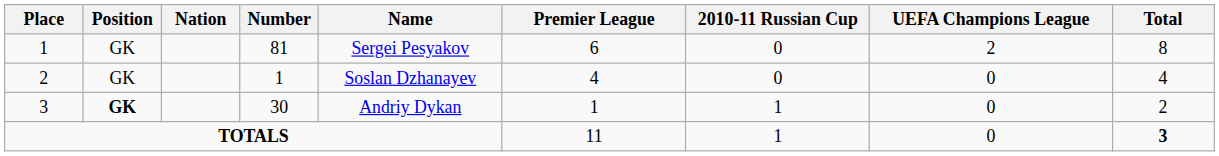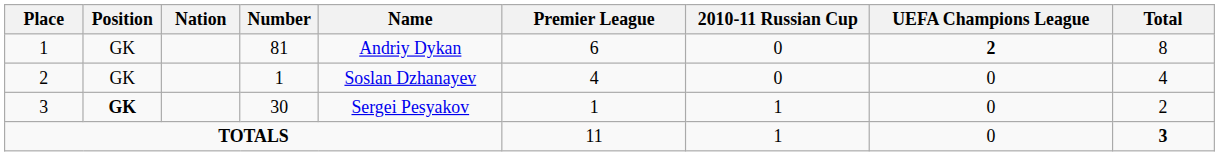(410, 48) Sergei Pesyakov -> (410, 48) Andriy Dykan
(991, 48) normal -> (991, 48) bold
(410, 107) Andriy Dykan -> (410, 107) Sergei Pesyakov
